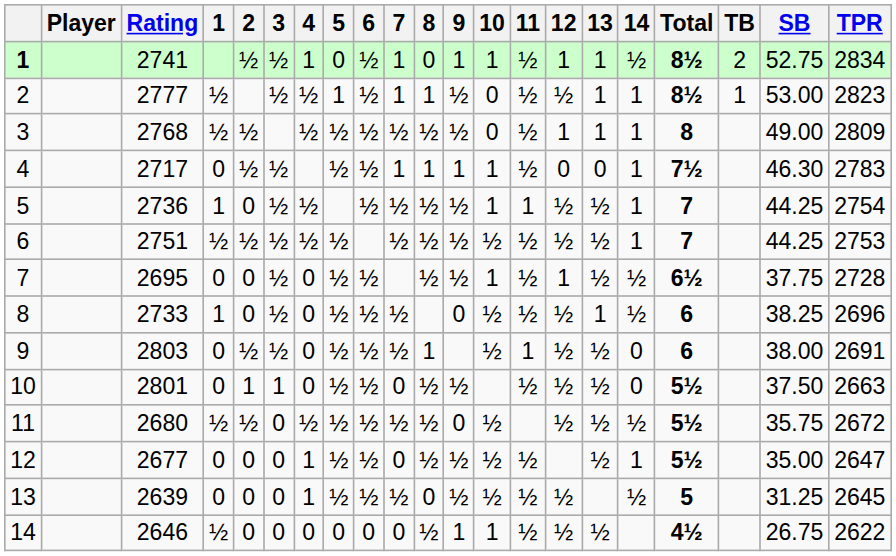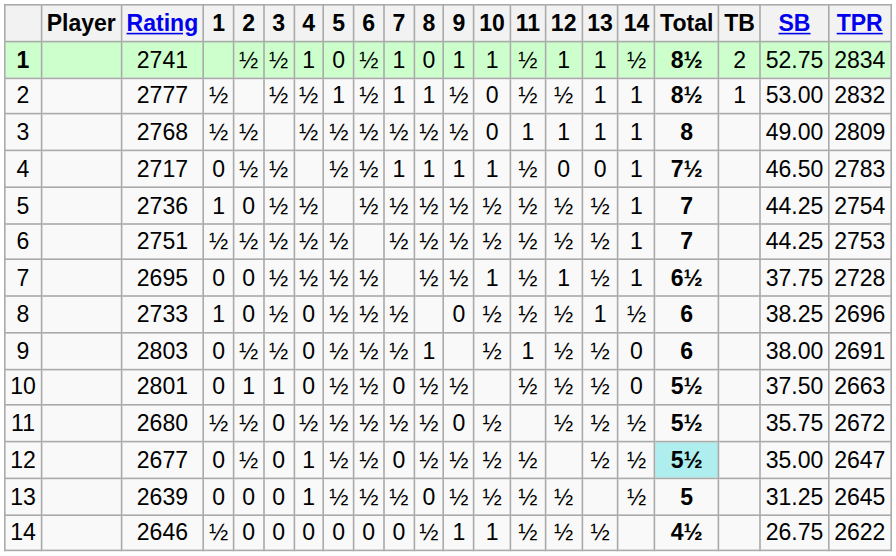(860, 96) 2823 -> (860, 96) 2832
(528, 133) ½ -> (528, 133) 1
(795, 169) 46.30 -> (795, 169) 46.50
(492, 205) 1 -> (492, 205) ½
(528, 205) 1 -> (528, 205) ½
(309, 278) 0 -> (309, 278) ½
(636, 278) ½ -> (636, 278) 1
(249, 460) 0 -> (249, 460) ½
(636, 460) 1 -> (636, 460) ½
(687, 460) no background -> (687, 460) paleturquoise background
